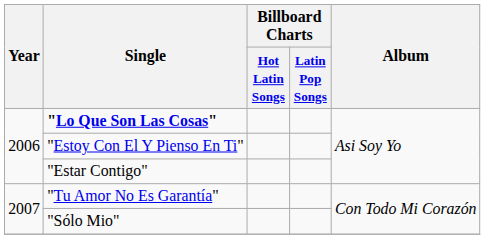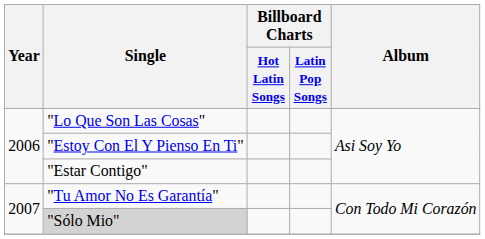(132, 120) bold -> (126, 120) normal
(83, 221) no background -> (83, 221) lightgrey background
